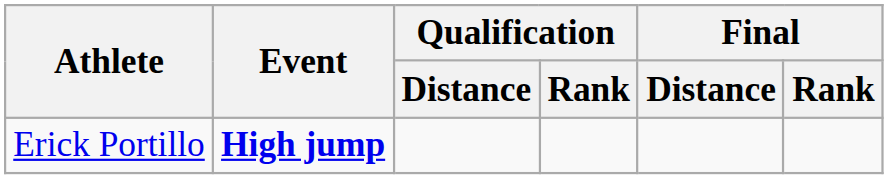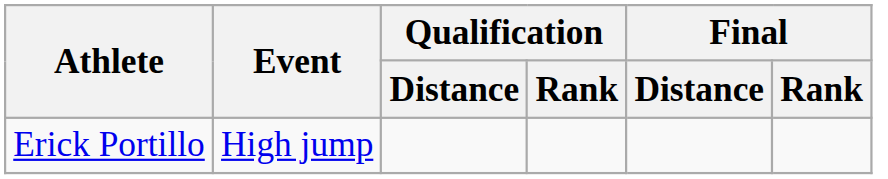(303, 144) bold -> (297, 144) normal
